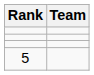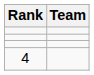(25, 58) 5 -> (25, 58) 4
